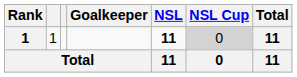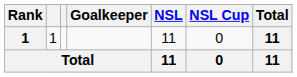(169, 38) bold -> (169, 38) normal
(219, 38) lightgrey background -> (219, 38) no background
